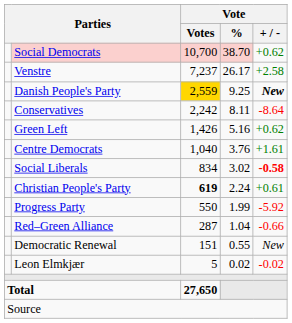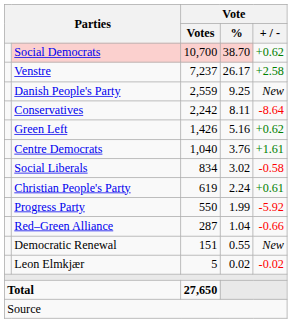(204, 91) gold background -> (204, 91) no background
(273, 91) bold -> (273, 91) normal
(271, 168) bold -> (271, 168) normal
(208, 187) bold -> (208, 187) normal
